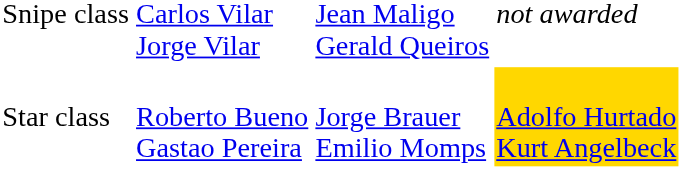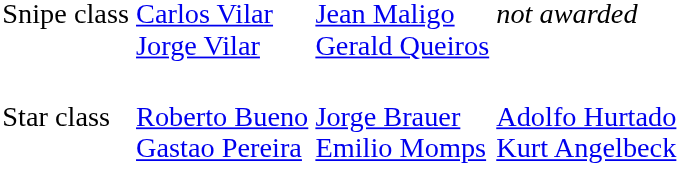(586, 132) gold background -> (586, 132) no background
